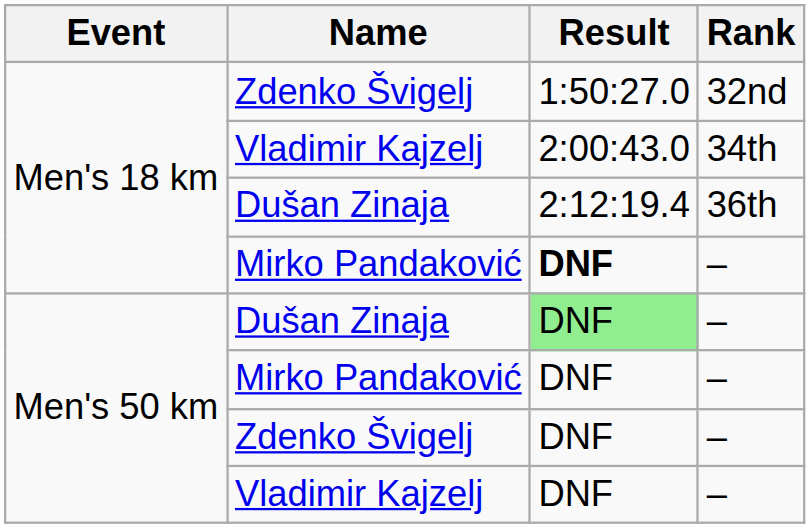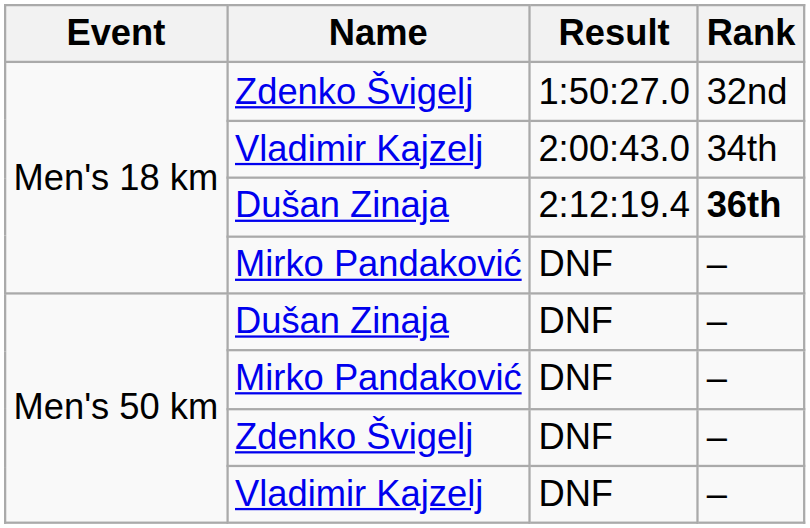(742, 206) normal -> (744, 206) bold
(576, 263) bold -> (576, 263) normal
(576, 321) lightgreen background -> (576, 321) no background
